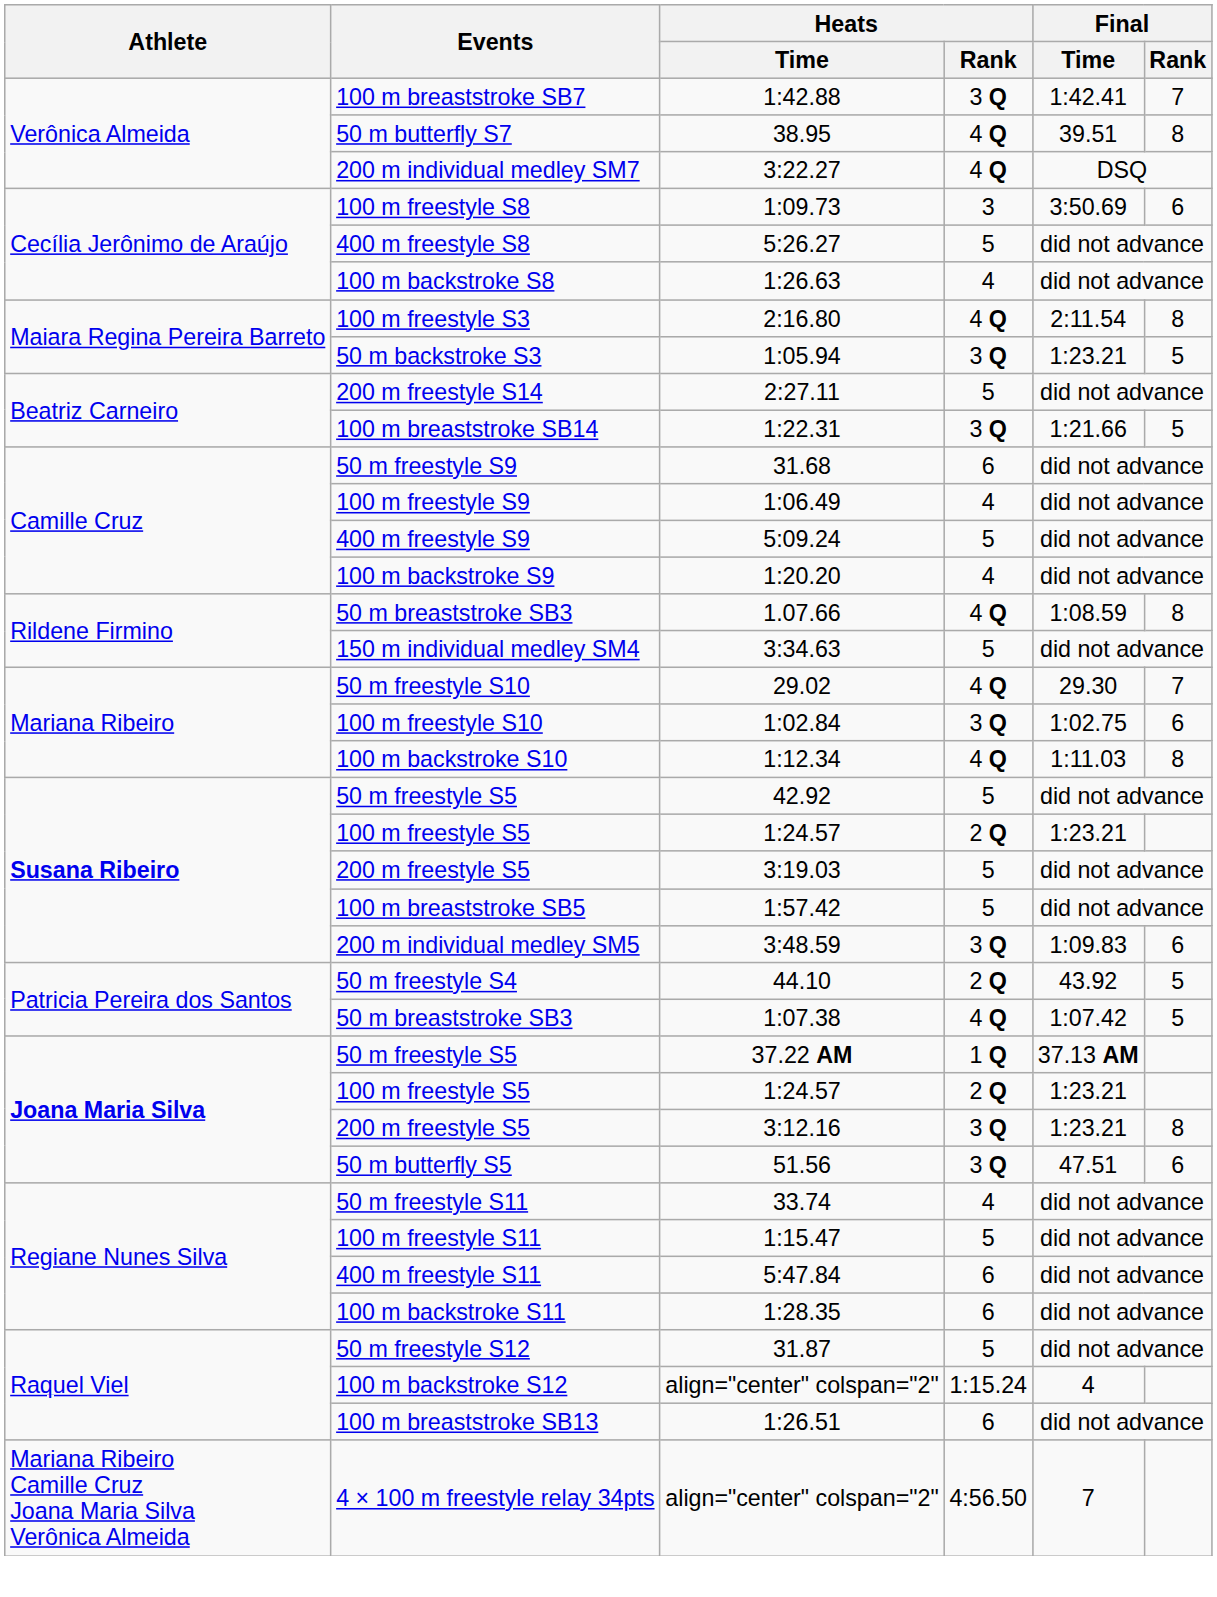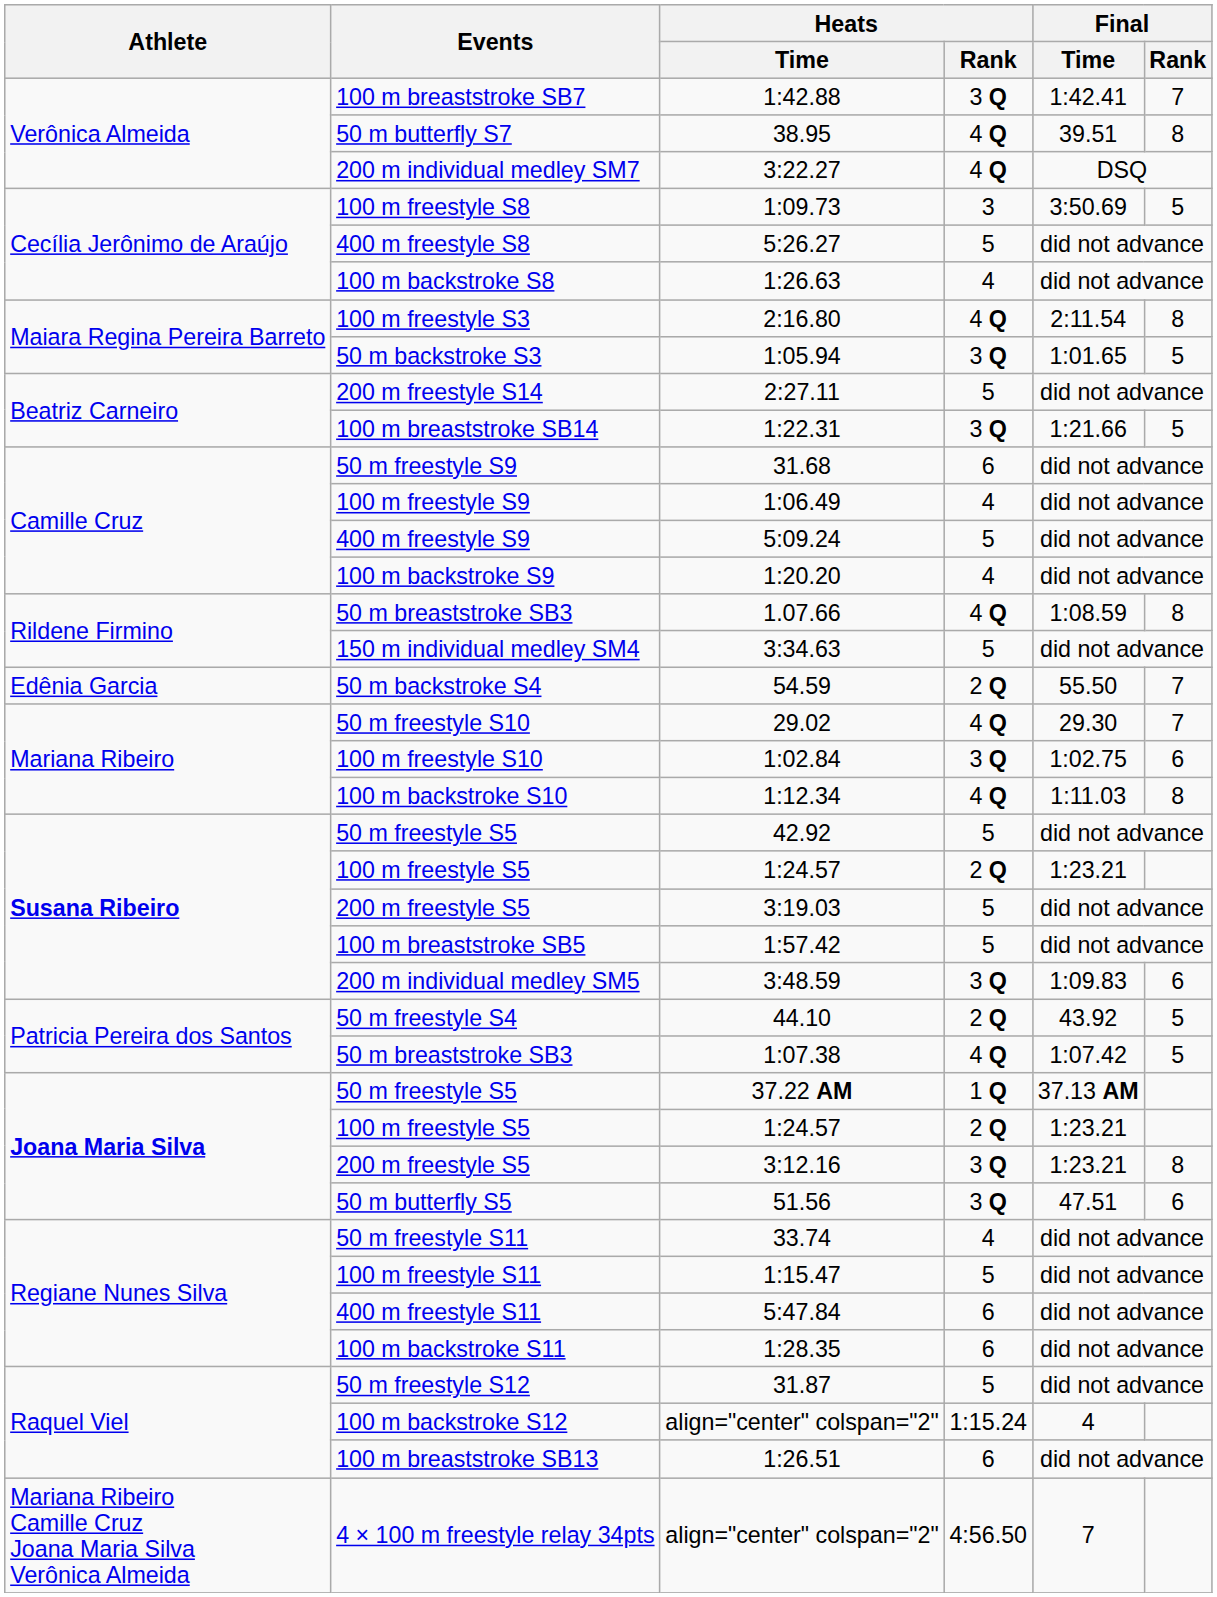(1178, 207) 6 -> (1178, 207) 5
(1088, 355) 1:23.21 -> (1088, 355) 1:01.65
+ row: (84, 686)
